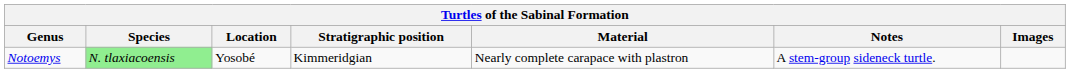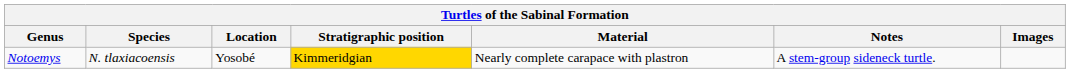(132, 57) lightgreen background -> (132, 57) no background
(333, 57) no background -> (333, 57) gold background
